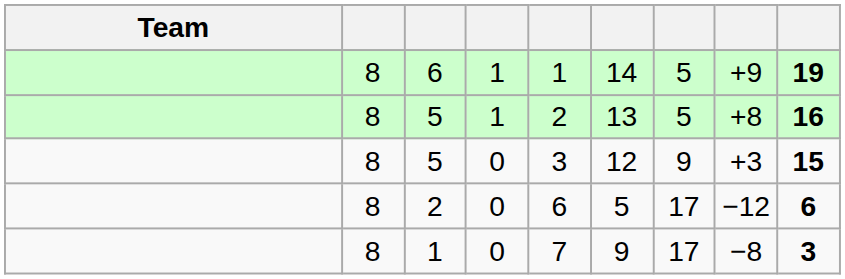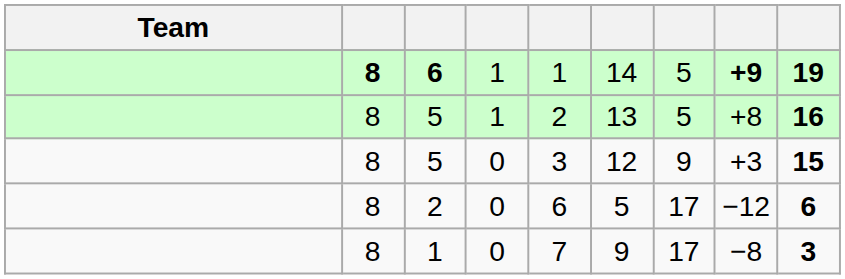(373, 72) normal -> (373, 72) bold
(435, 72) normal -> (435, 72) bold
(746, 72) normal -> (746, 72) bold
